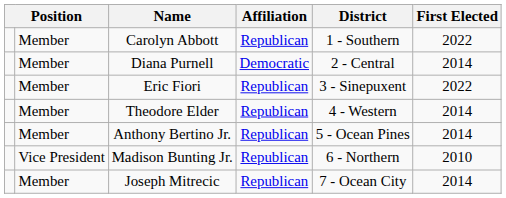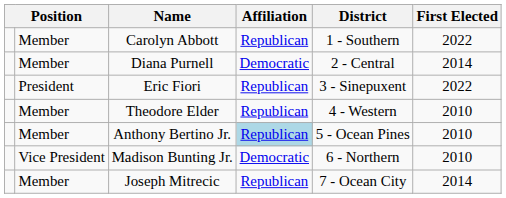(44, 87) Member -> (46, 87) President
(457, 110) 2014 -> (457, 110) 2010
(274, 134) no background -> (274, 134) lightblue background
(457, 134) 2014 -> (457, 134) 2010
(274, 157) Republican -> (274, 157) Democratic
